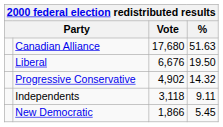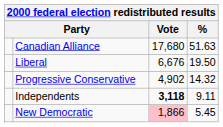(172, 96) normal -> (171, 96) bold
(171, 113) no background -> (171, 113) pink background
